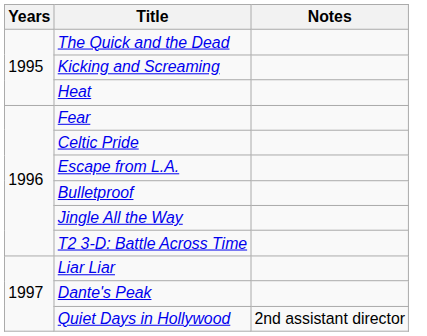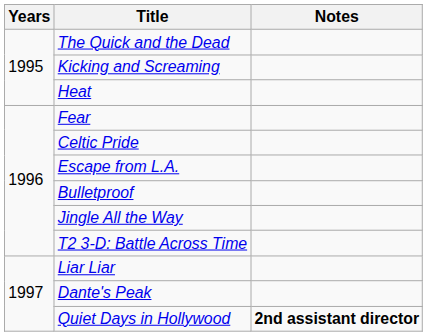(330, 318) normal -> (337, 318) bold
